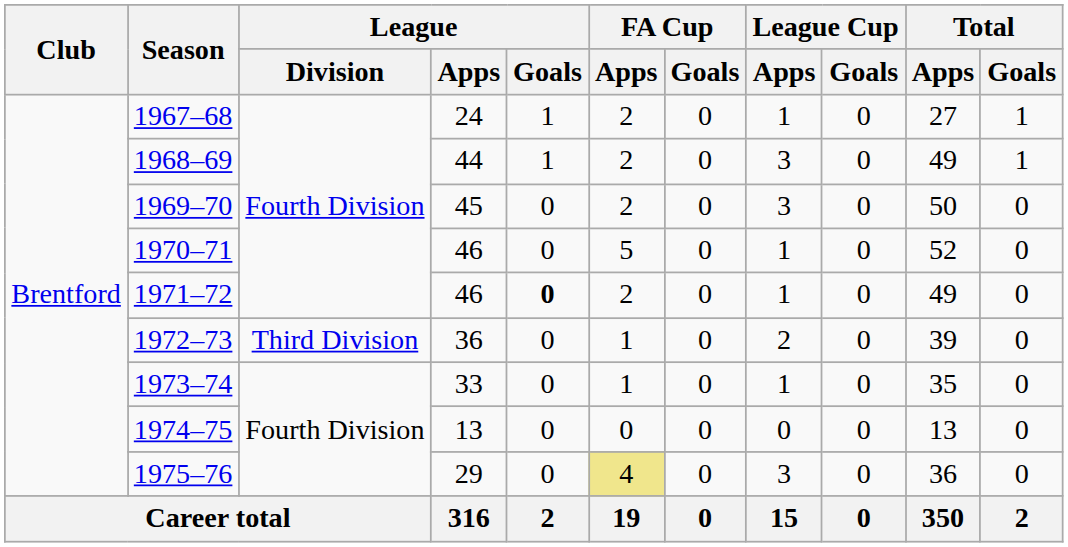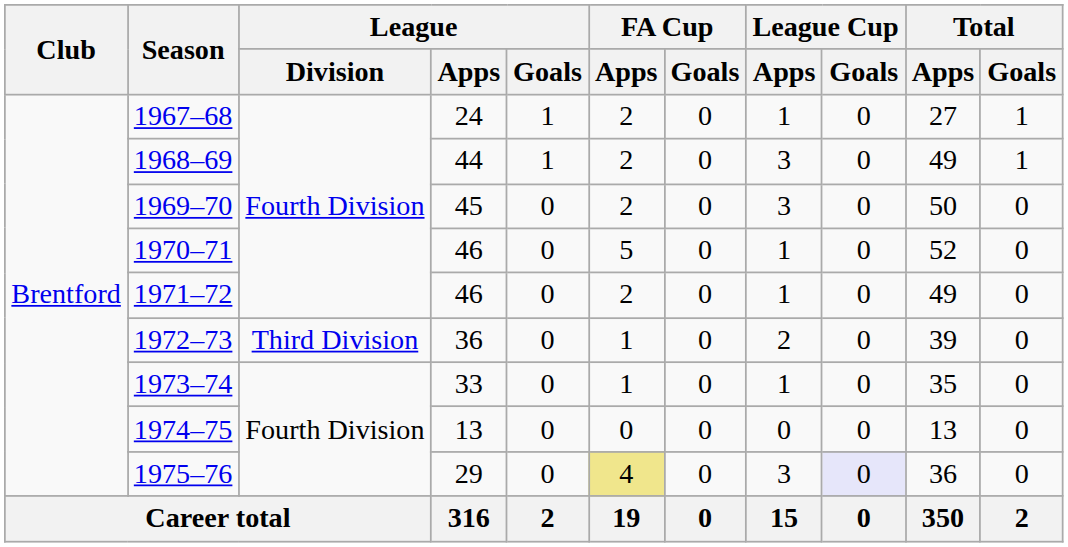(548, 294) bold -> (548, 294) normal
(864, 473) no background -> (864, 473) lavender background
